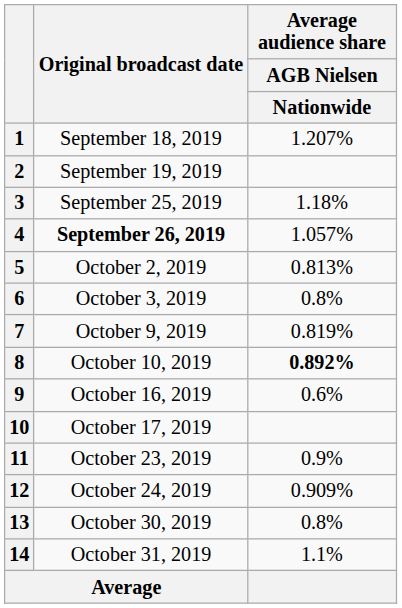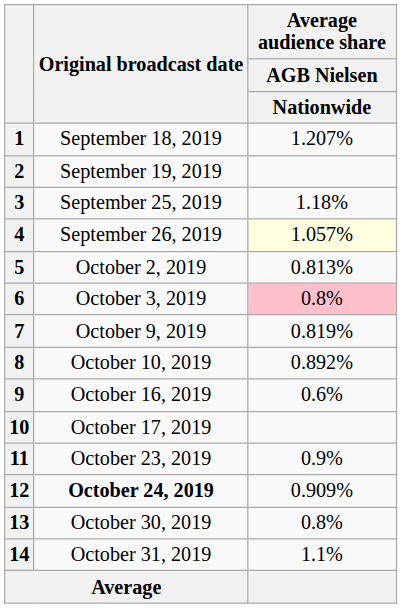(141, 235) bold -> (141, 235) normal
(322, 235) no background -> (322, 235) lightyellow background
(322, 298) no background -> (322, 298) pink background
(322, 362) bold -> (322, 362) normal
(141, 490) normal -> (141, 490) bold
